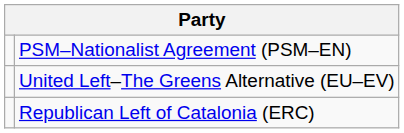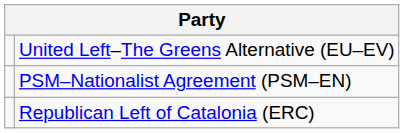rows swapped: (185, 50) <-> (207, 80)
